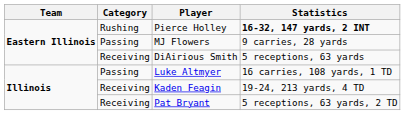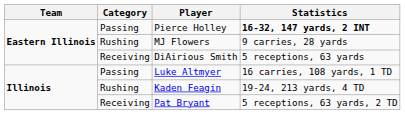(119, 27) Rushing -> (119, 27) Passing
(119, 42) Passing -> (119, 42) Rushing
(125, 87) Receiving -> (119, 87) Rushing
